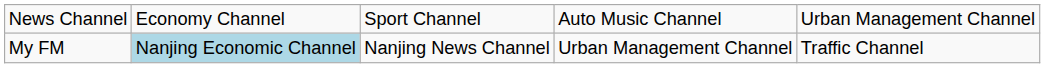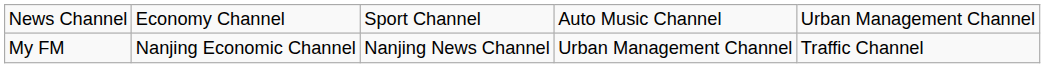(246, 47) lightblue background -> (246, 47) no background
